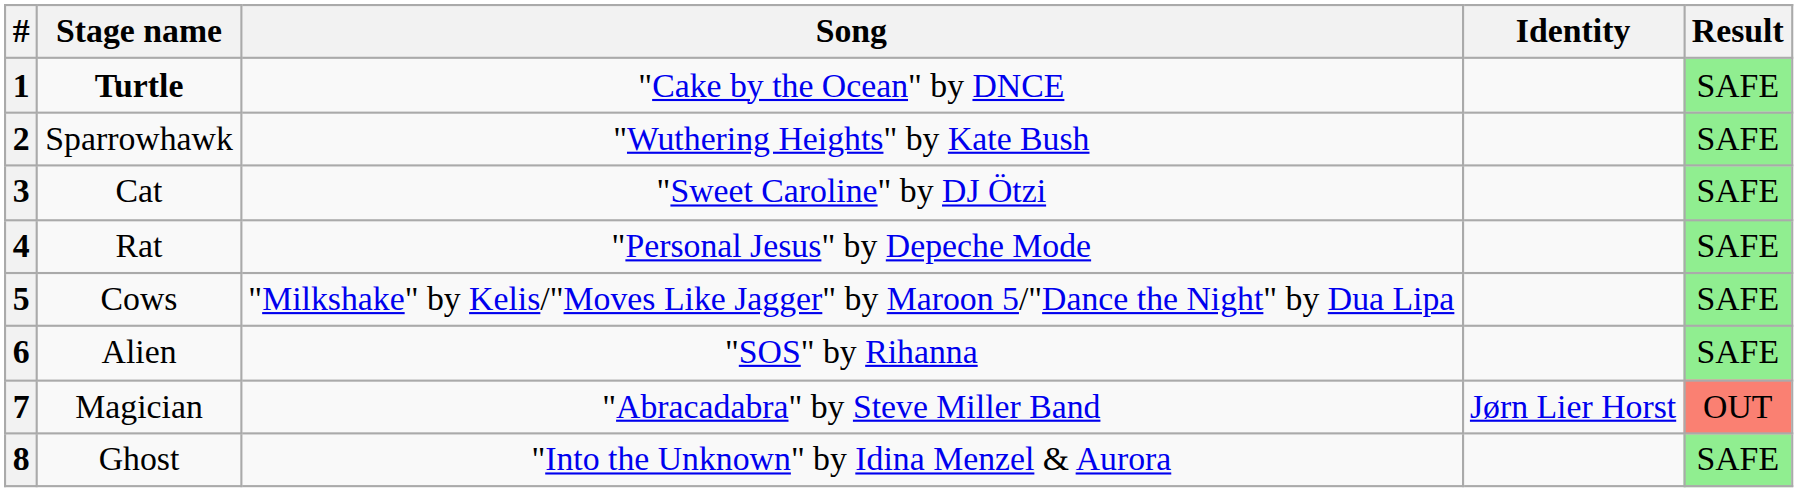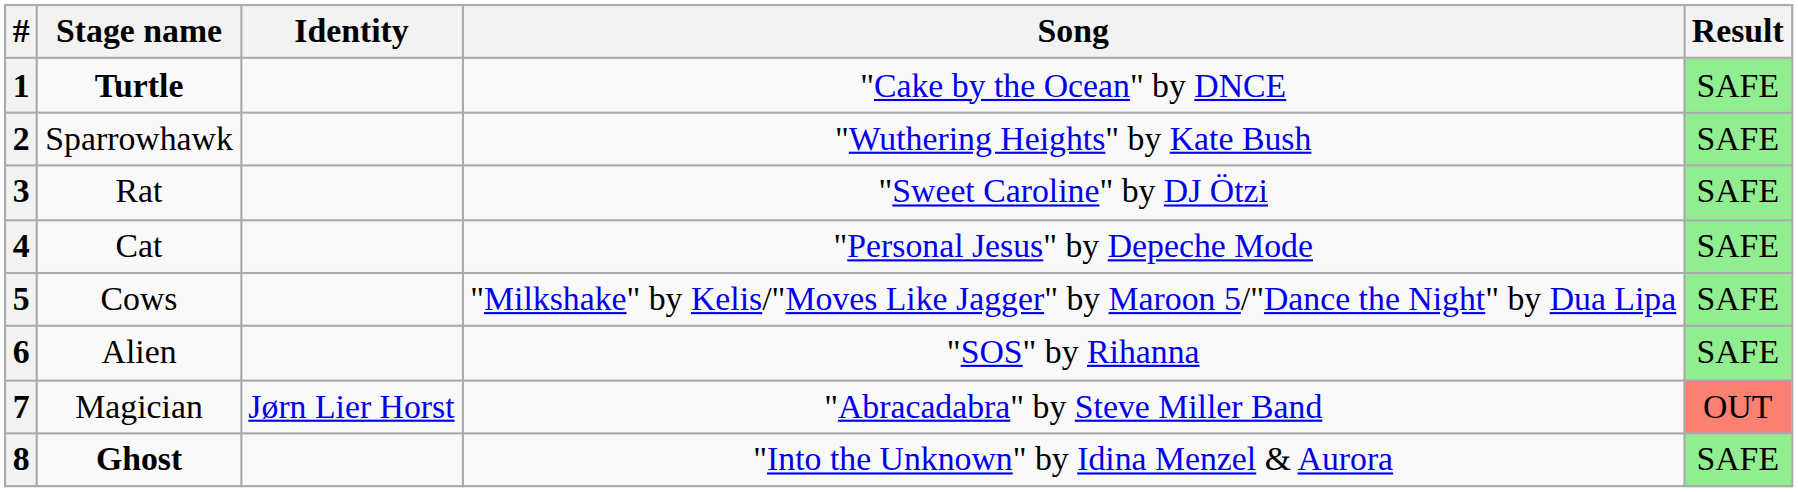columns swapped: (851, 31) <-> (1573, 31)
(139, 191) Cat -> (139, 191) Rat
(139, 245) Rat -> (139, 245) Cat
(139, 459) normal -> (139, 459) bold
